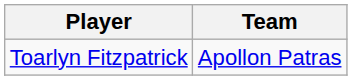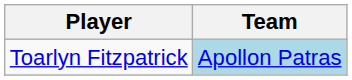(270, 57) no background -> (270, 57) lightblue background
